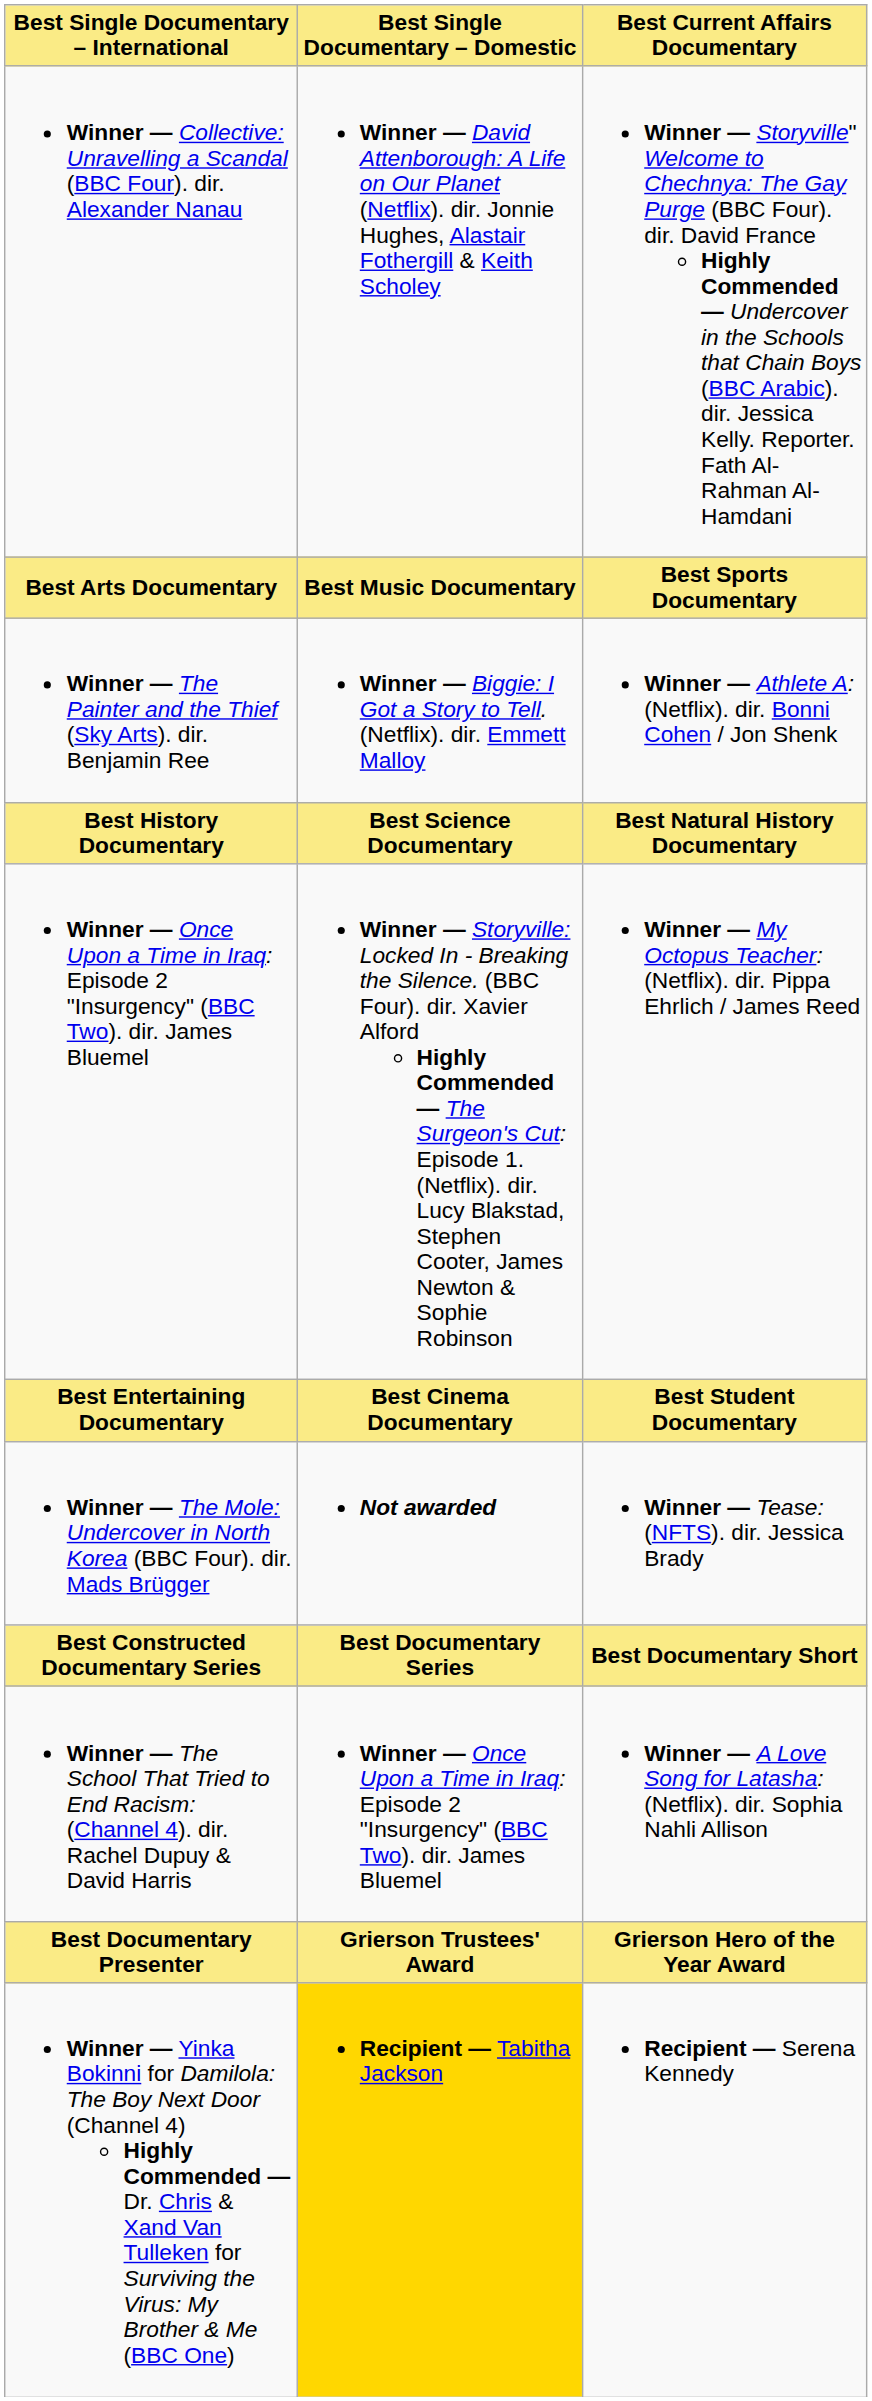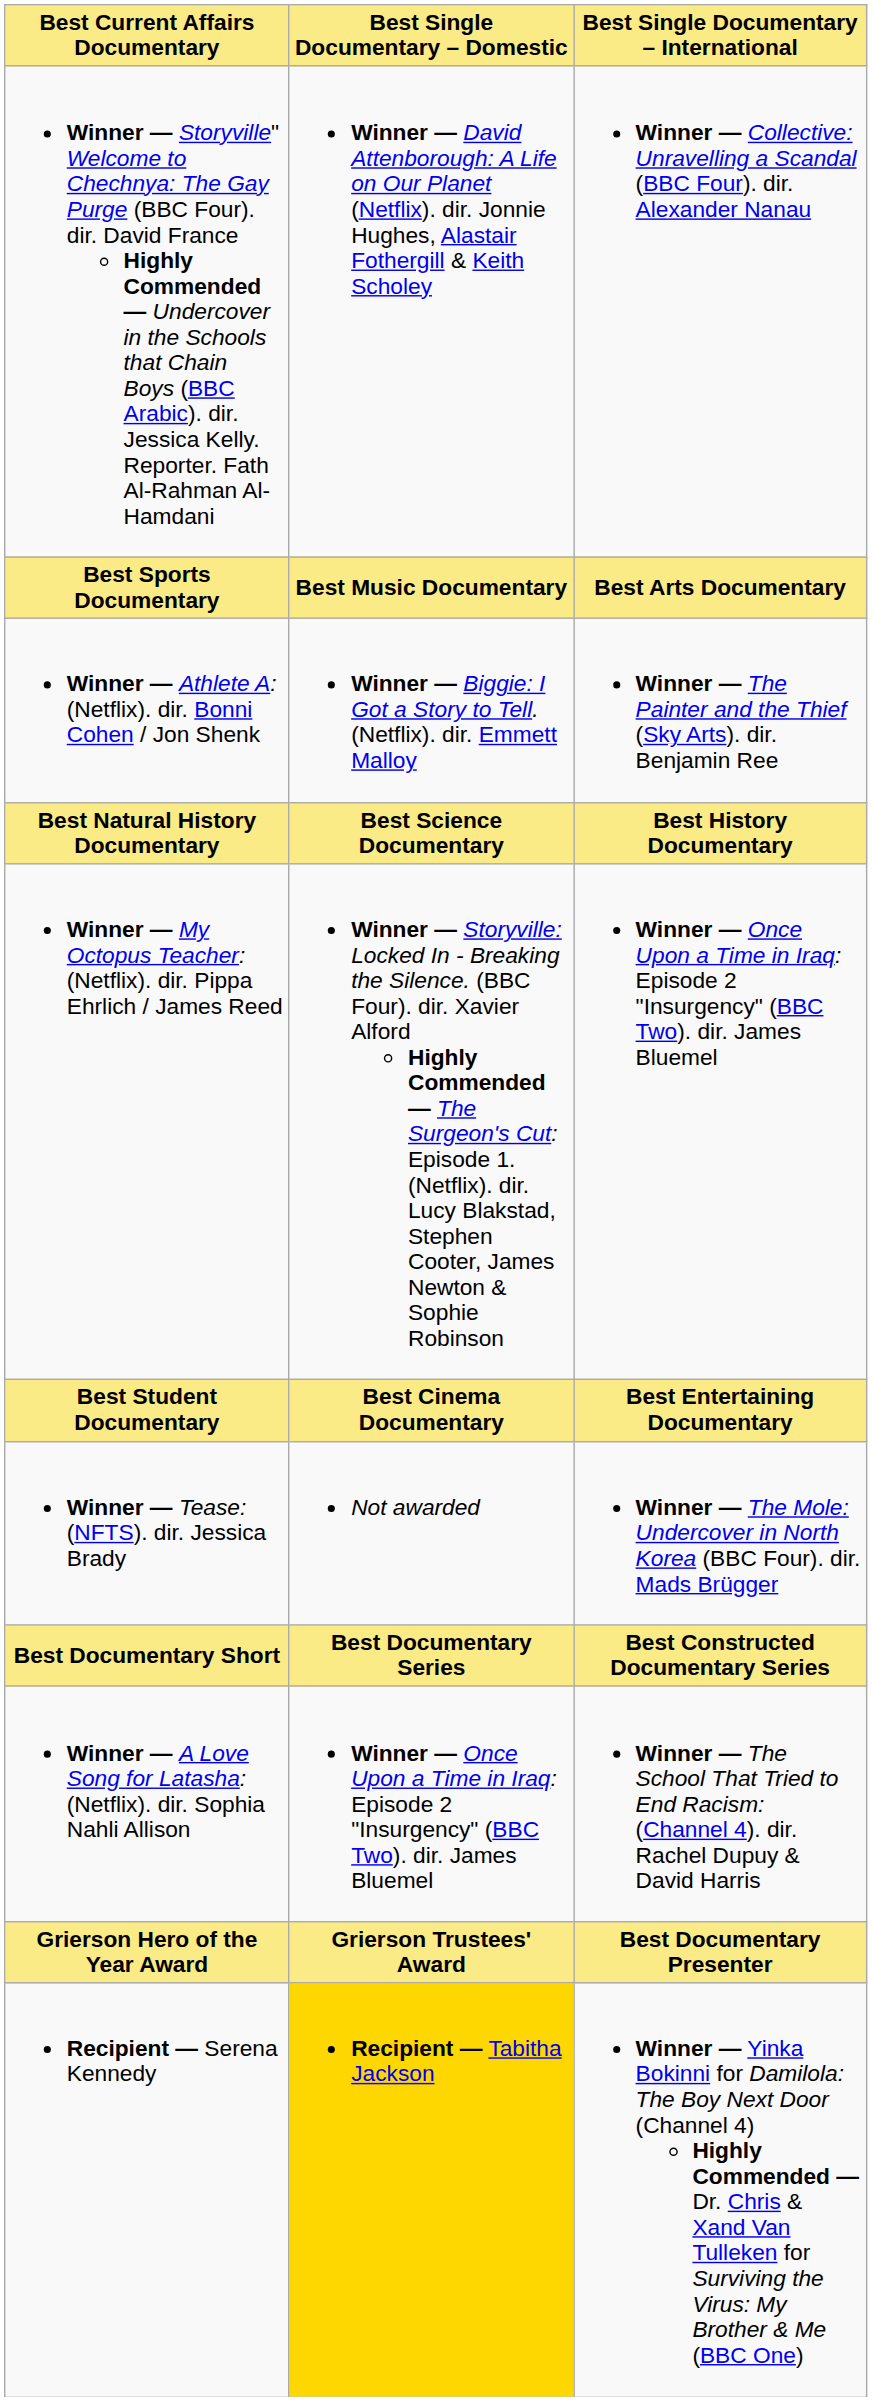columns swapped: (151, 35) <-> (724, 35)
(440, 1508) bold -> (431, 1508) normal
